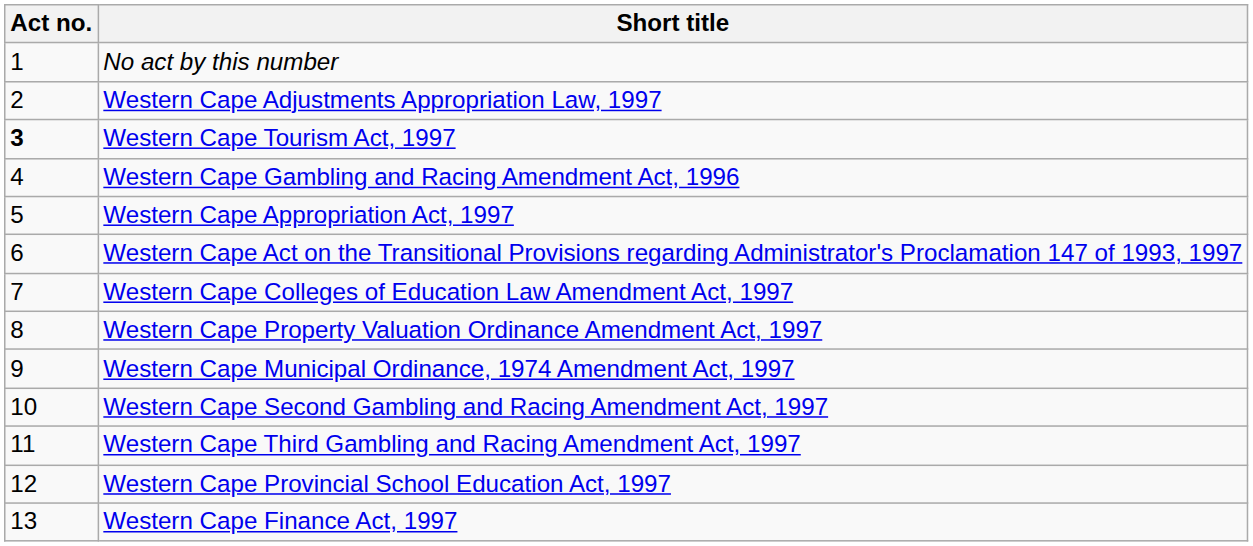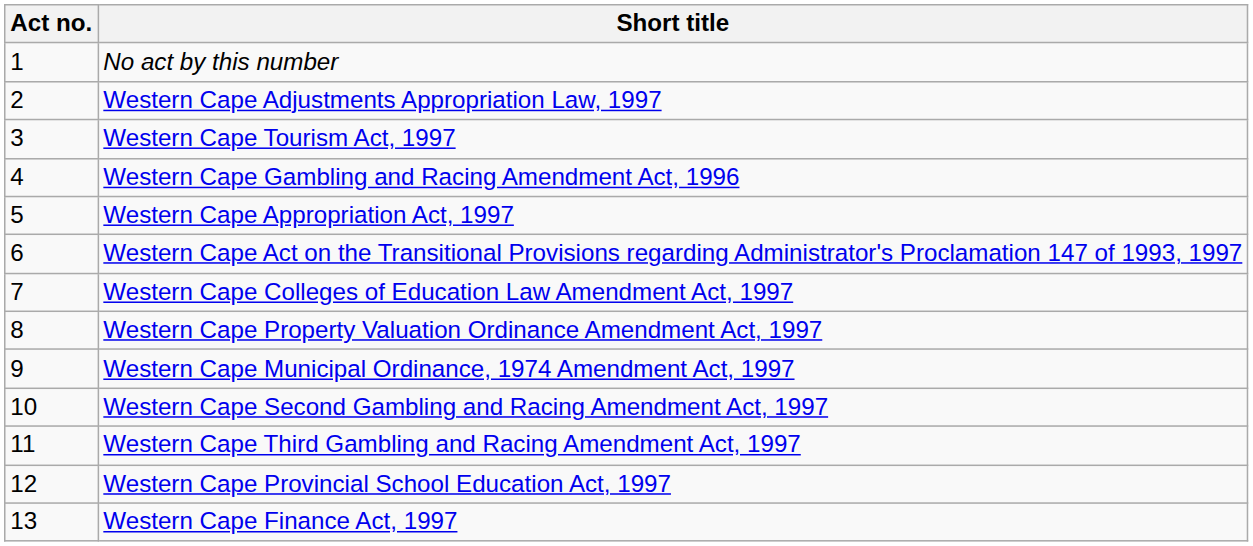(17, 138) bold -> (17, 138) normal
